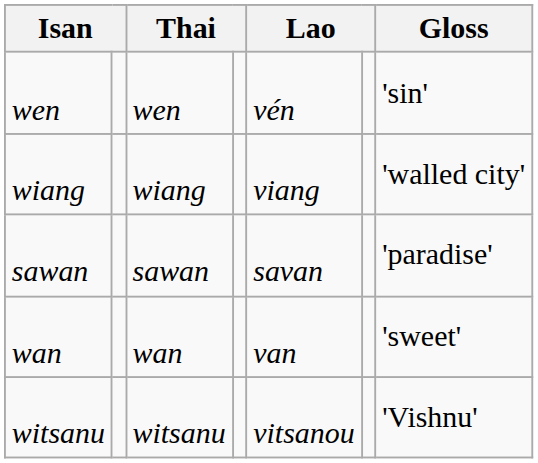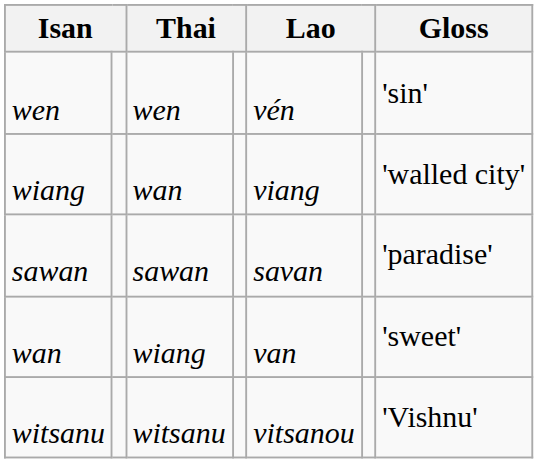(169, 190) wiang -> (157, 190) wan
(157, 352) wan -> (169, 352) wiang
